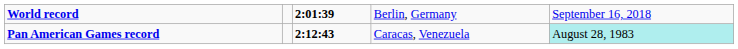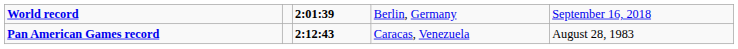(593, 33) paleturquoise background -> (593, 33) no background
